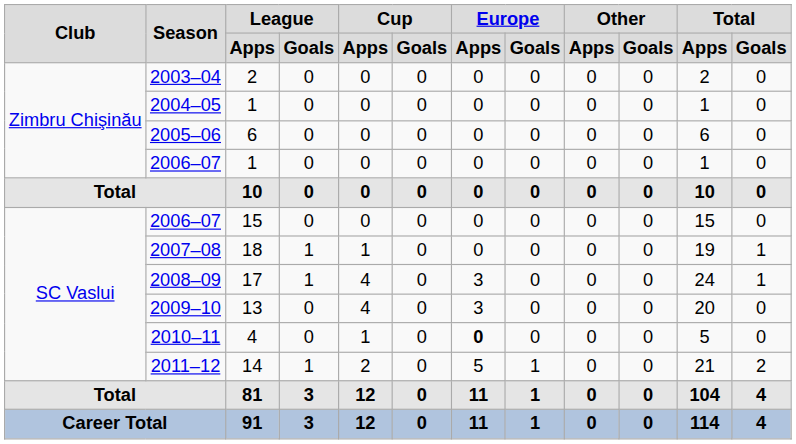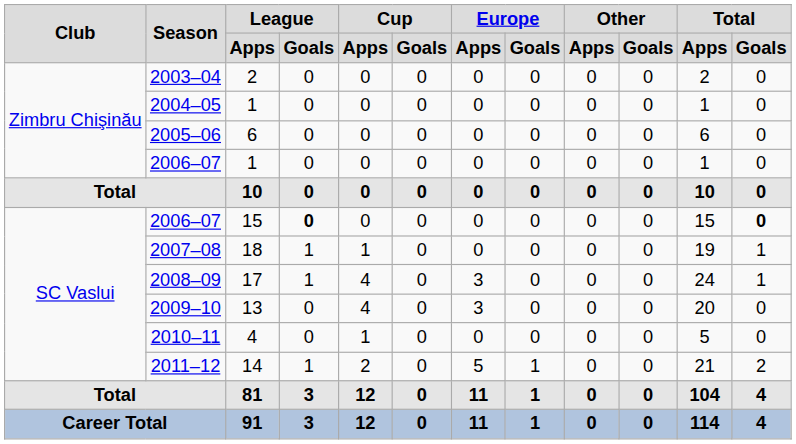(309, 221) normal -> (309, 221) bold
(761, 221) normal -> (761, 221) bold
(478, 337) bold -> (478, 337) normal
